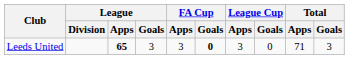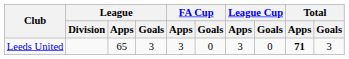(122, 46) bold -> (122, 46) normal
(210, 46) bold -> (210, 46) normal
(300, 46) normal -> (300, 46) bold
